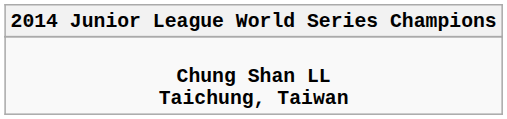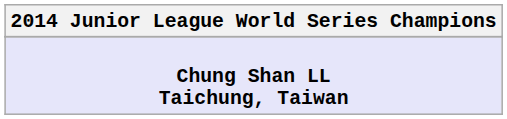(254, 87) no background -> (254, 87) lavender background
